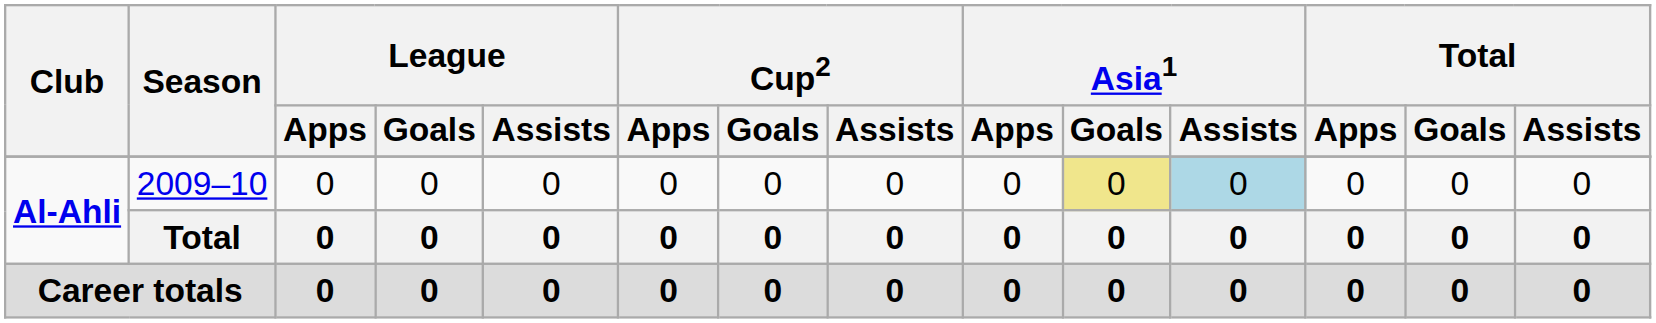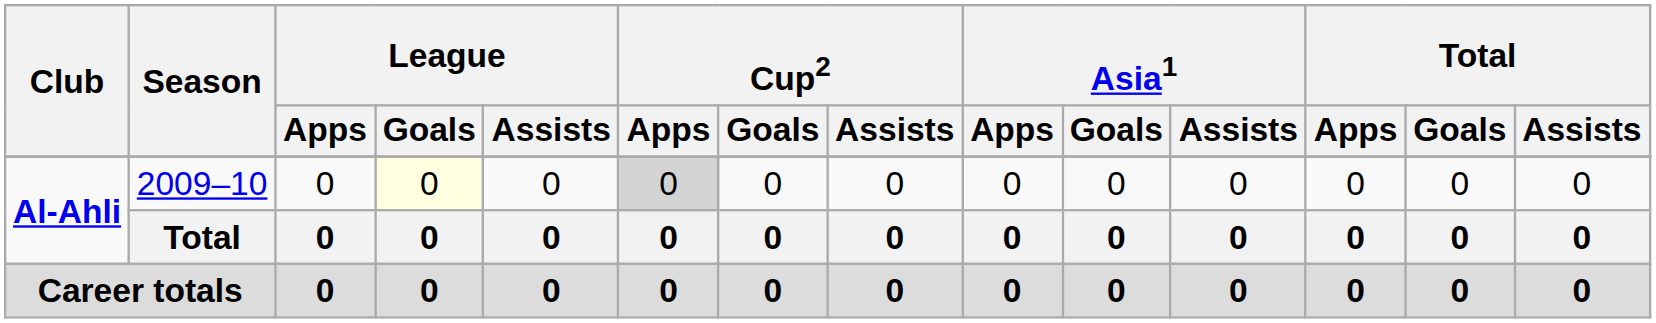(429, 184) no background -> (429, 184) lightyellow background
(669, 184) no background -> (669, 184) lightgrey background
(1116, 184) khaki background -> (1116, 184) no background
(1238, 184) lightblue background -> (1238, 184) no background
